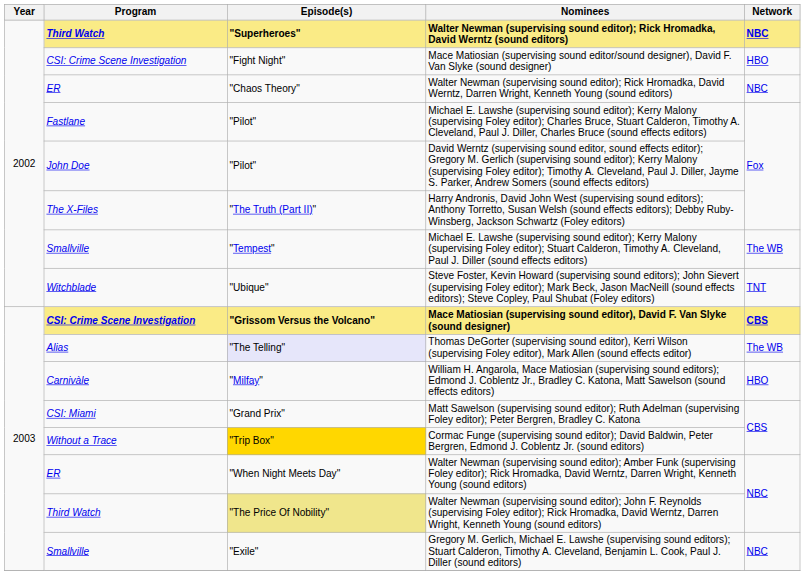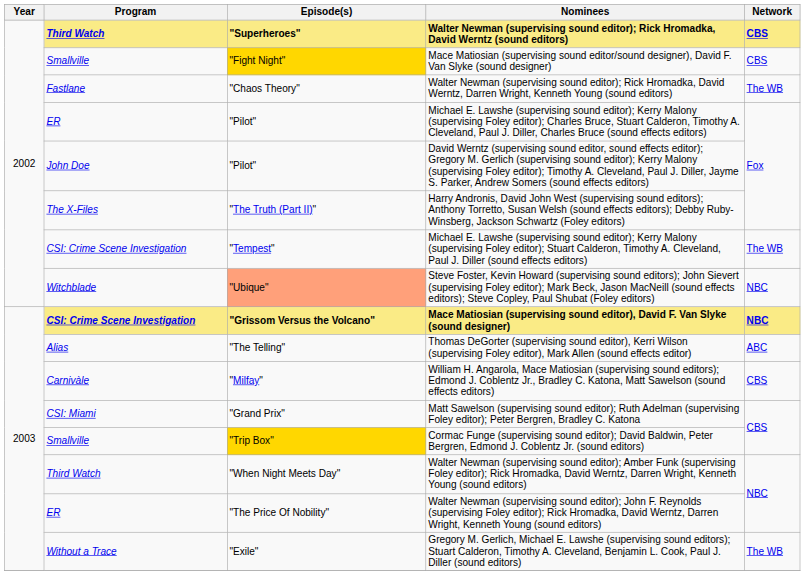(758, 34) NBC -> (757, 34) CBS
(116, 61) CSI: Crime Scene Investigation -> (68, 61) Smallville
(257, 61) no background -> (257, 61) gold background
(758, 61) HBO -> (757, 61) CBS
(53, 88) ER -> (66, 88) Fastlane
(757, 88) NBC -> (765, 88) The WB
(66, 121) Fastlane -> (53, 121) ER
(68, 249) Smallville -> (116, 249) CSI: Crime Scene Investigation
(249, 287) no background -> (249, 287) lightsalmon background
(756, 287) TNT -> (757, 287) NBC
(757, 320) CBS -> (758, 320) NBC
(257, 348) lavender background -> (257, 348) no background
(765, 348) The WB -> (757, 348) ABC
(758, 381) HBO -> (757, 381) CBS
(82, 441) Without a Trace -> (68, 441) Smallville
(53, 474) ER -> (73, 474) Third Watch
(73, 513) Third Watch -> (53, 513) ER
(279, 513) khaki background -> (279, 513) no background
(68, 551) Smallville -> (82, 551) Without a Trace
(757, 551) NBC -> (765, 551) The WB
